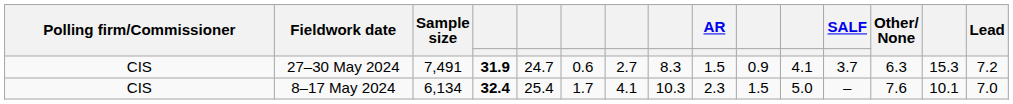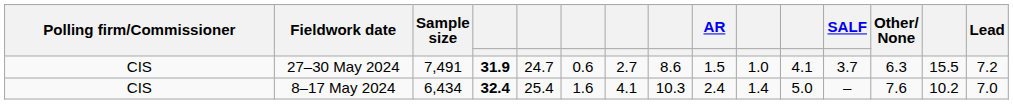(671, 67) 8.3 -> (671, 67) 8.6
(758, 67) 0.9 -> (758, 67) 1.0
(944, 67) 15.3 -> (944, 67) 15.5
(443, 89) 6,134 -> (443, 89) 6,434
(583, 89) 1.7 -> (583, 89) 1.6
(714, 89) 2.3 -> (714, 89) 2.4
(758, 89) 1.5 -> (758, 89) 1.4
(944, 89) 10.1 -> (944, 89) 10.2
